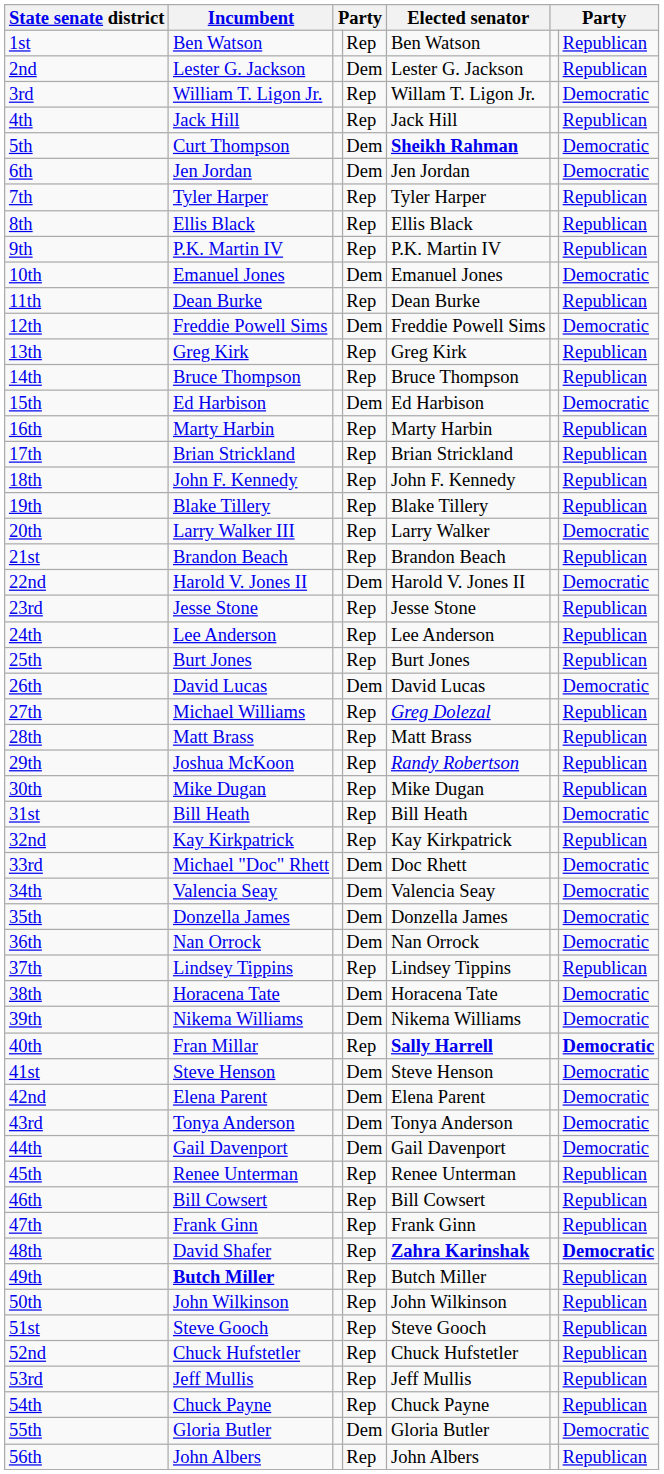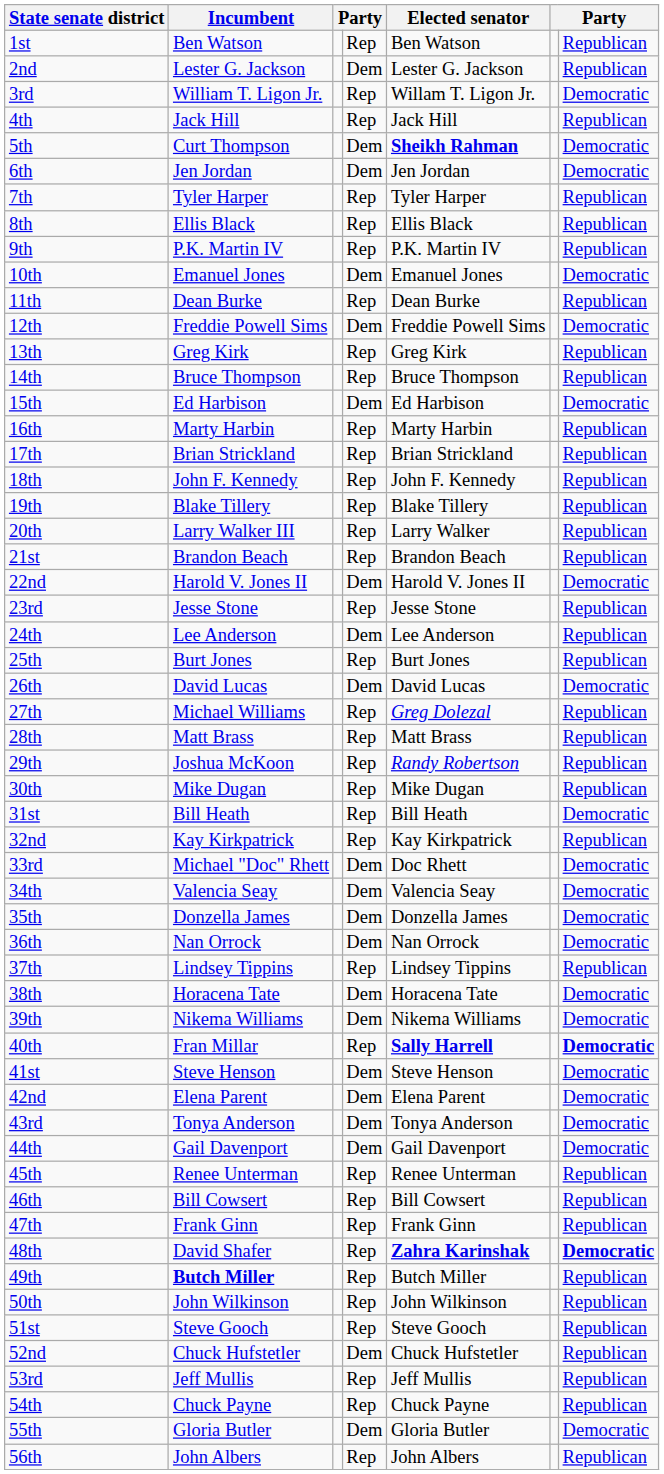(606, 531) Democratic -> (605, 531) Republican
(361, 634) Rep -> (364, 634) Dem
(361, 1353) Rep -> (364, 1353) Dem
